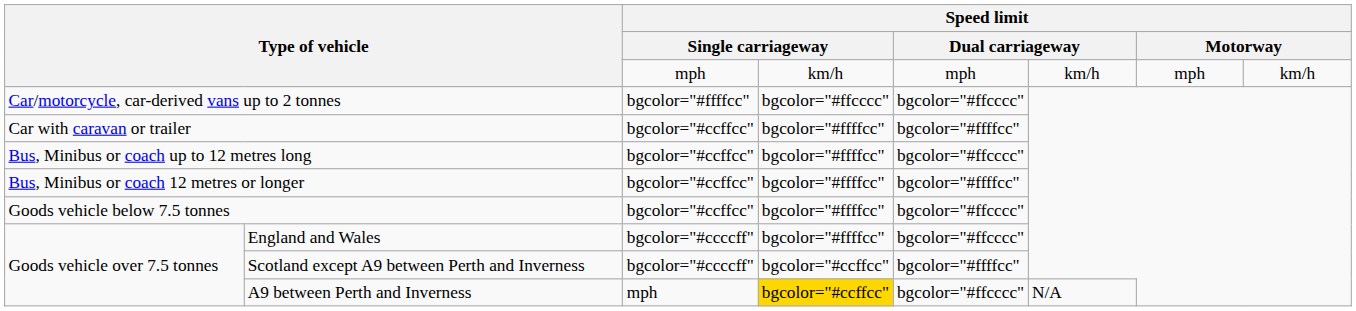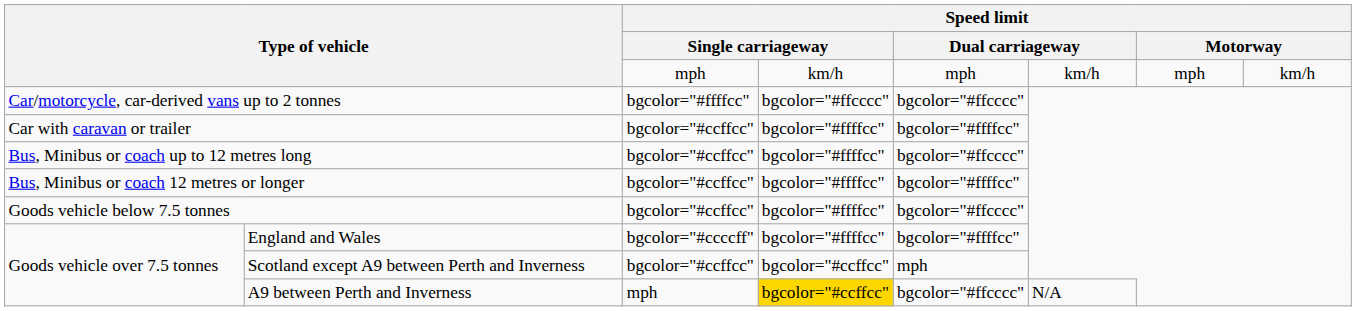(961, 237) bgcolor="#ffcccc" -> (958, 237) bgcolor="#ffffcc"
(690, 264) bgcolor="#ccccff" -> (690, 264) bgcolor="#ccffcc"
(958, 264) bgcolor="#ffffcc" -> (912, 264) mph
